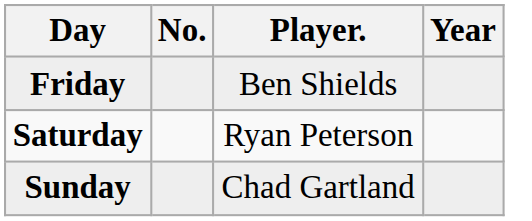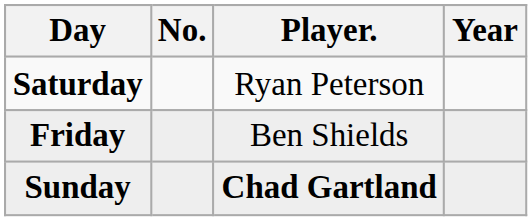rows swapped: (78, 82) <-> (78, 135)
(318, 187) normal -> (329, 187) bold
